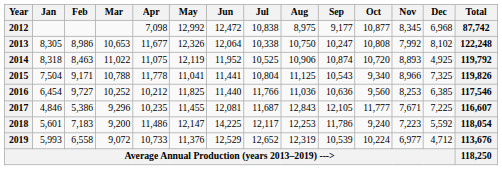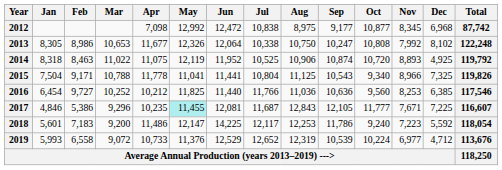(191, 108) no background -> (191, 108) paleturquoise background
